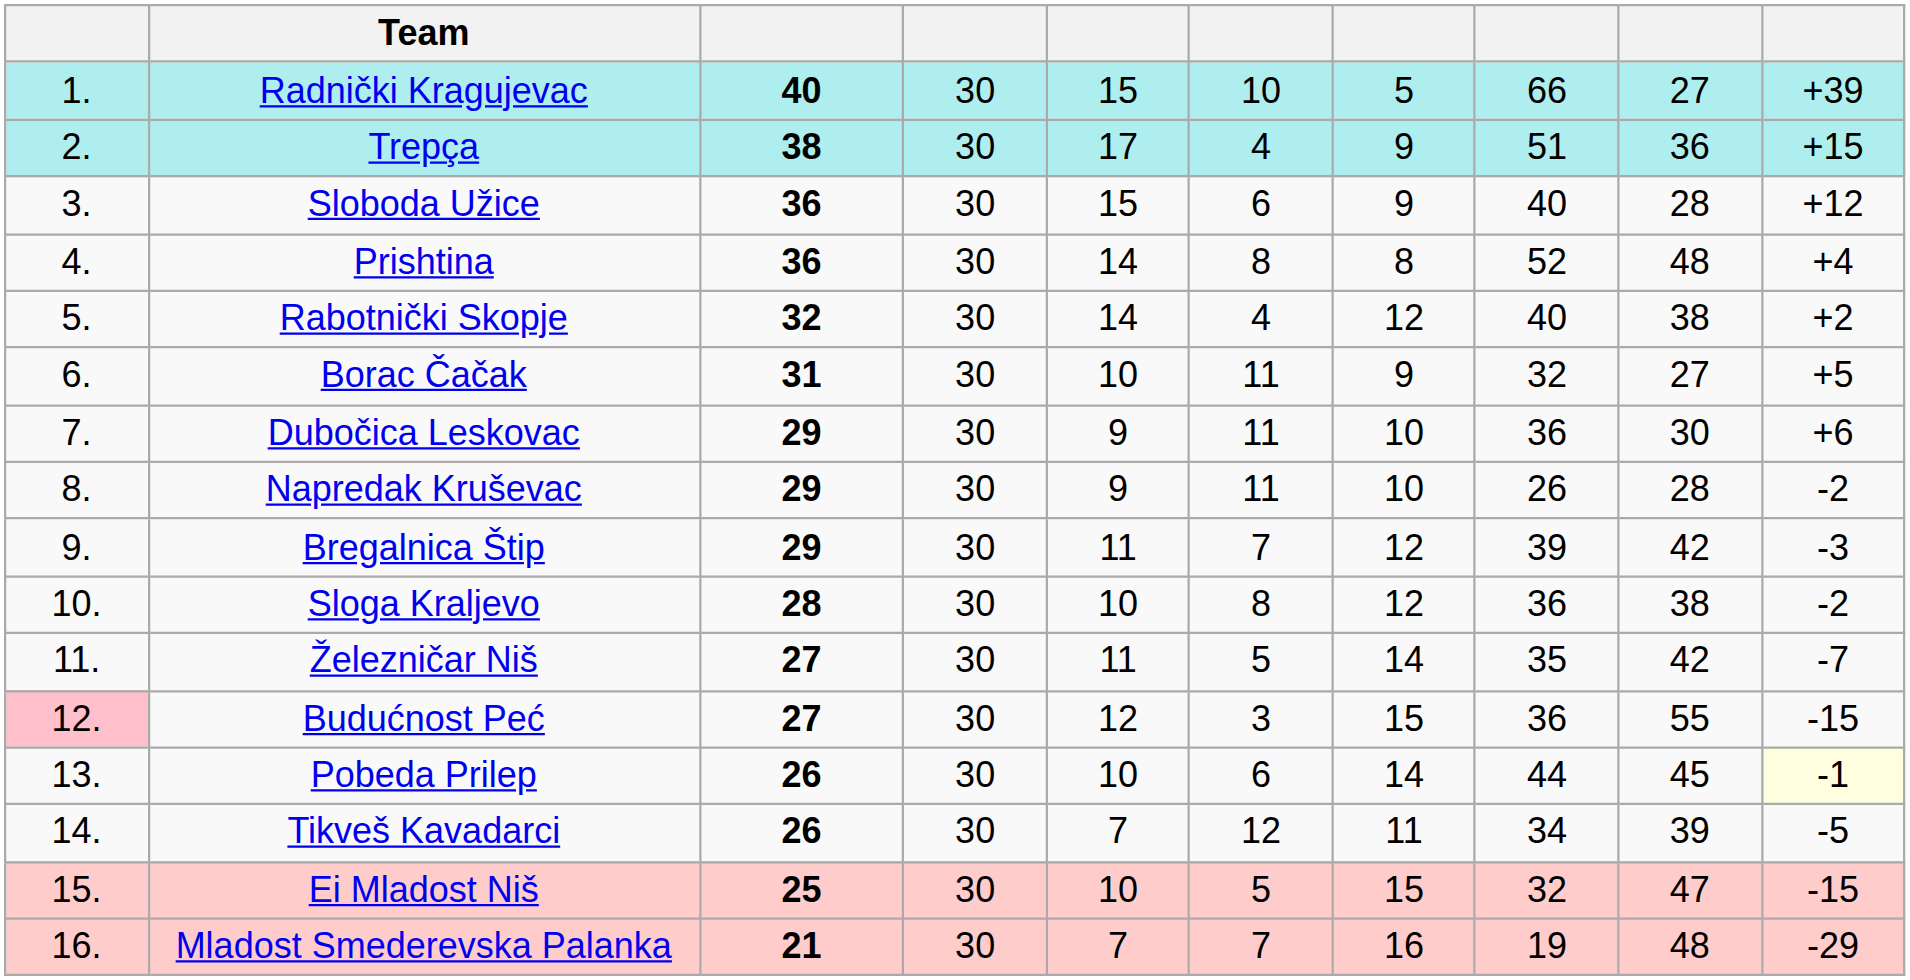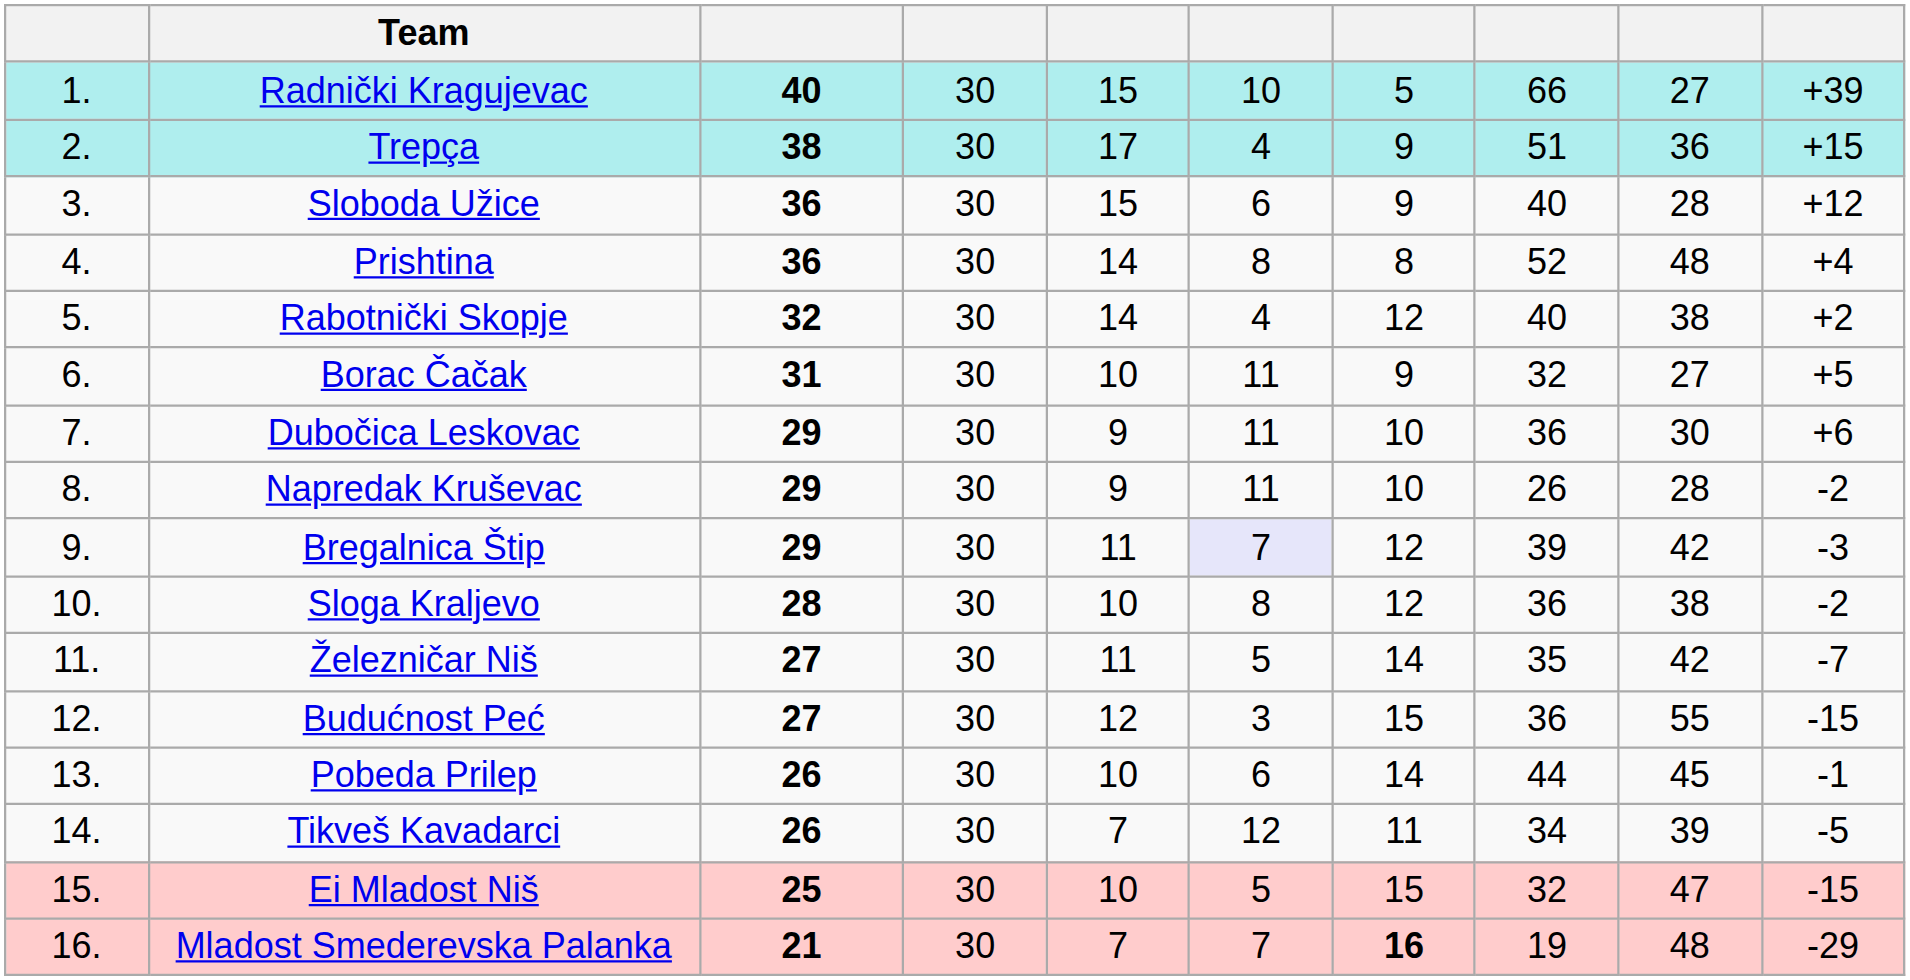(1261, 546) no background -> (1261, 546) lavender background
(77, 718) pink background -> (77, 718) no background
(1833, 775) lightyellow background -> (1833, 775) no background
(1404, 946) normal -> (1404, 946) bold
